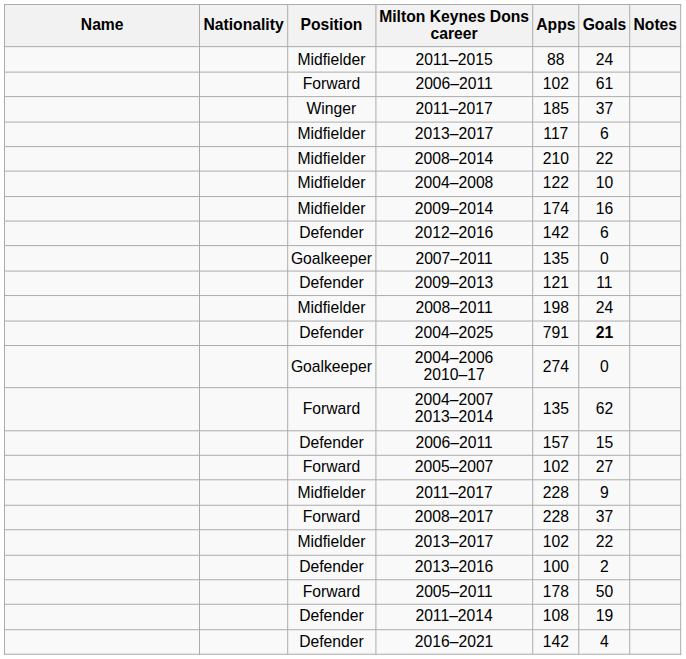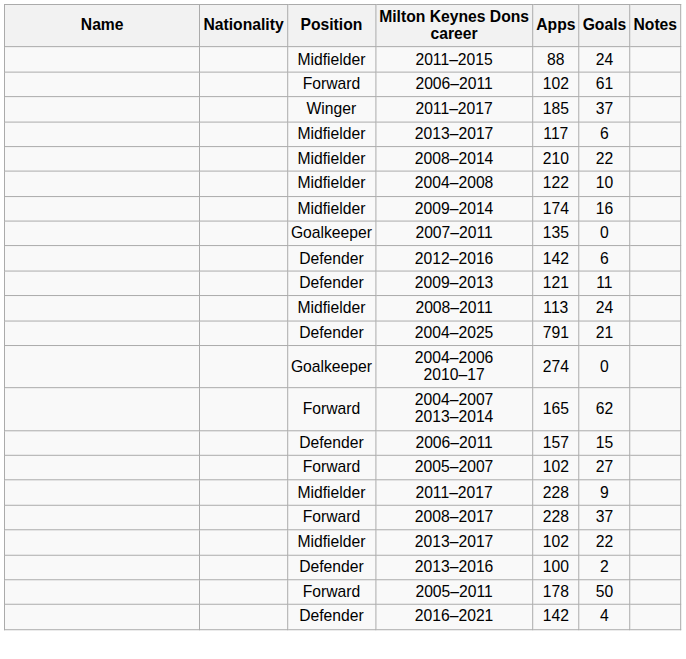rows swapped: (331, 258) <-> (331, 233)
(556, 308) 198 -> (556, 308) 113
(604, 332) bold -> (604, 332) normal
(556, 409) 135 -> (556, 409) 165
- row: (331, 616)
